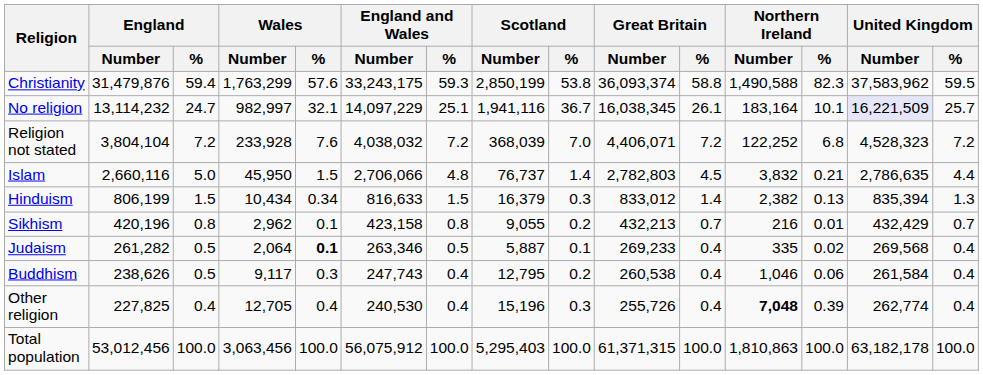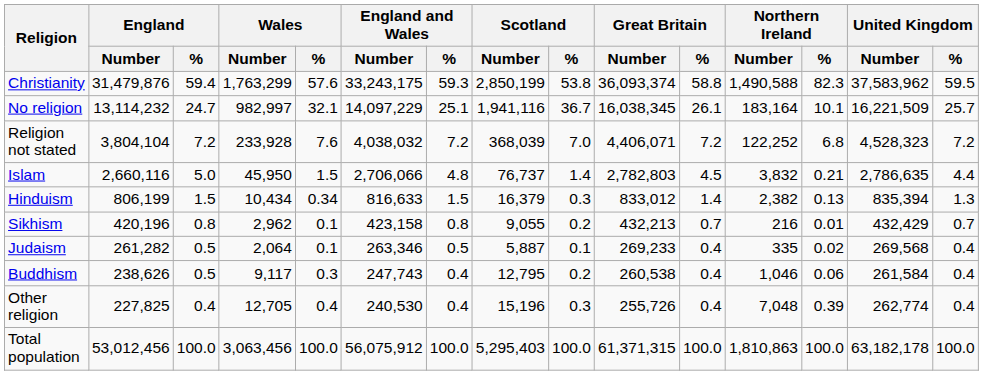(890, 108) lavender background -> (890, 108) no background
(327, 248) bold -> (327, 248) normal
(779, 306) bold -> (779, 306) normal
